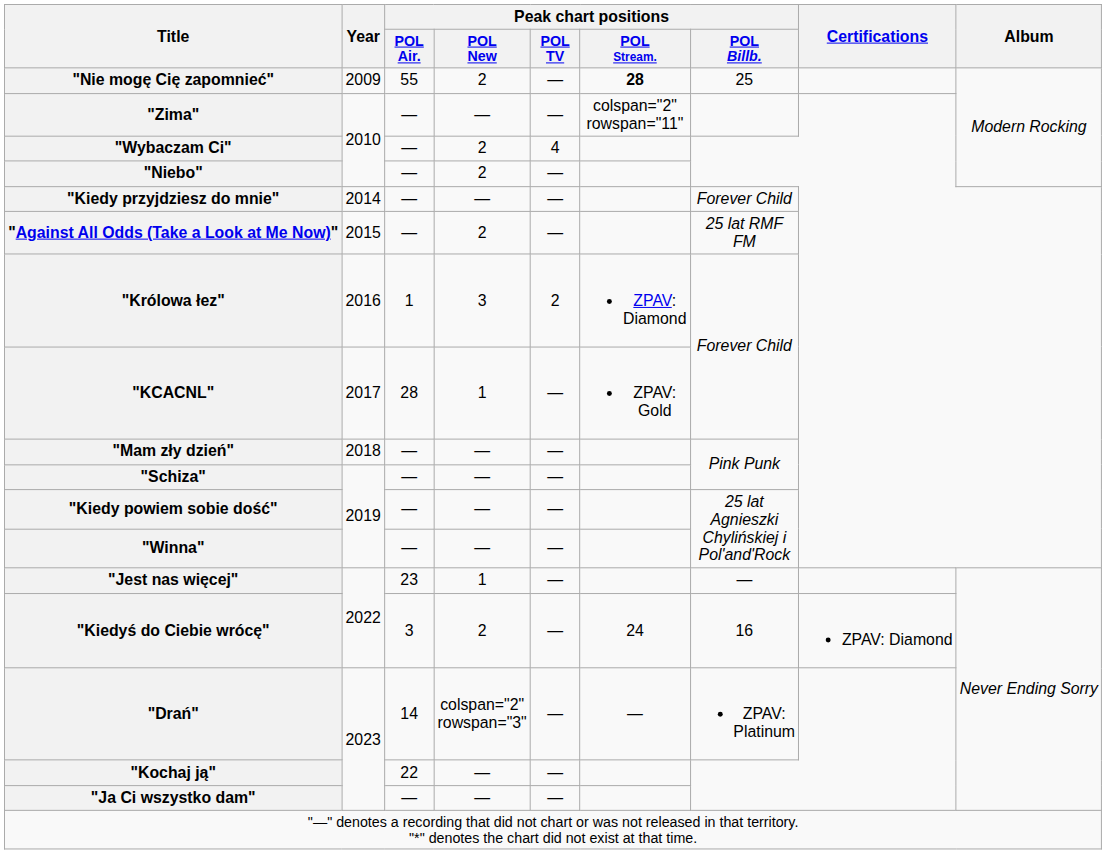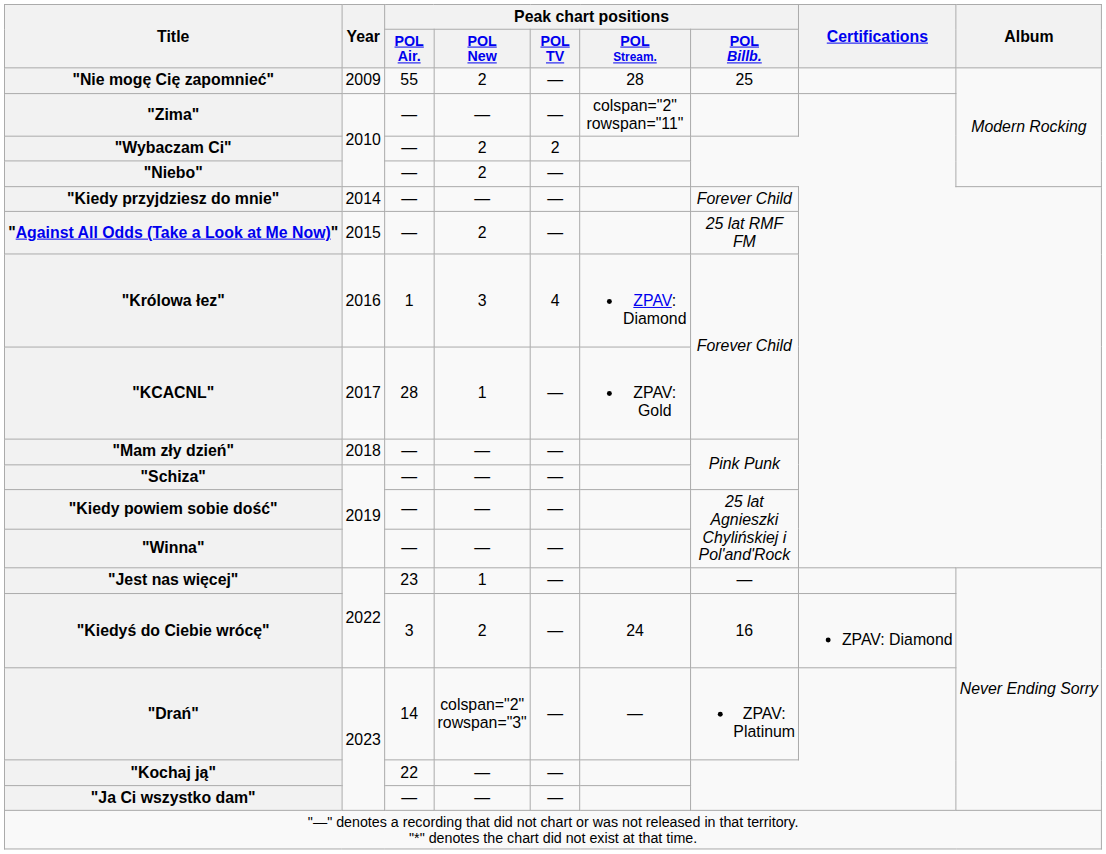(635, 80) bold -> (635, 80) normal
(555, 148) 4 -> (555, 148) 2
(555, 300) 2 -> (555, 300) 4
